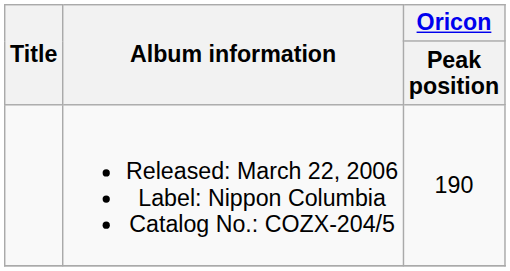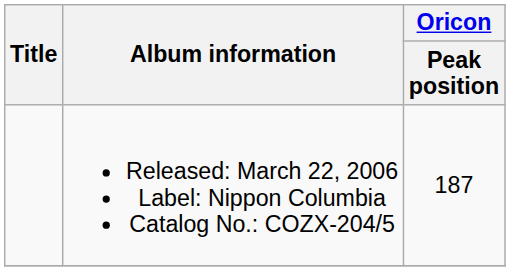(454, 184) 190 -> (454, 184) 187
